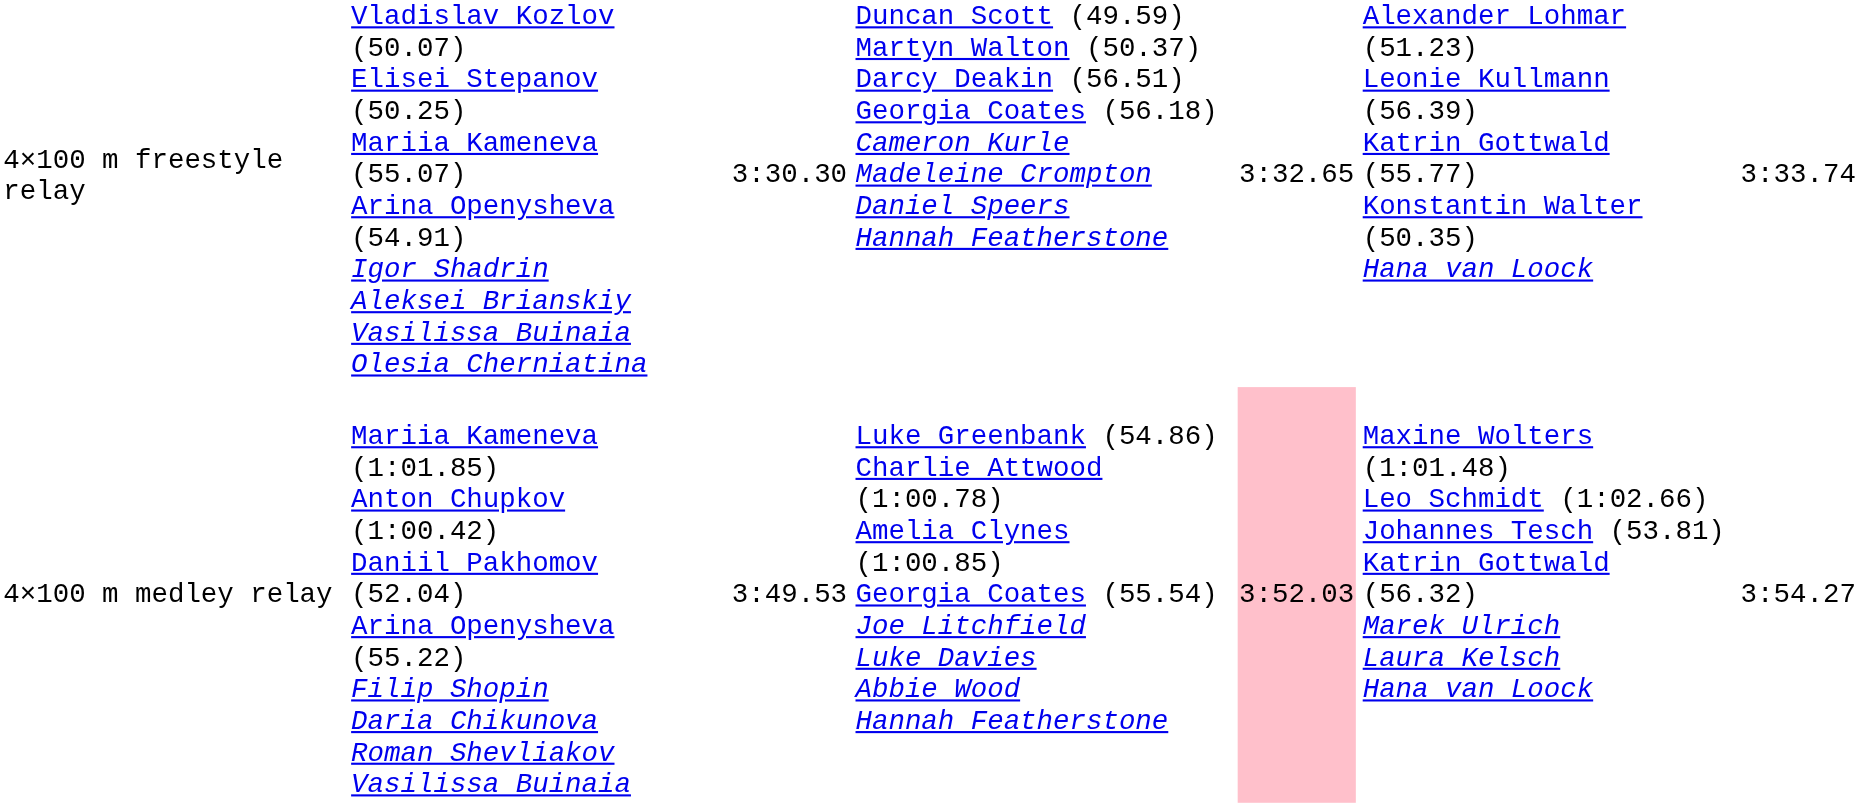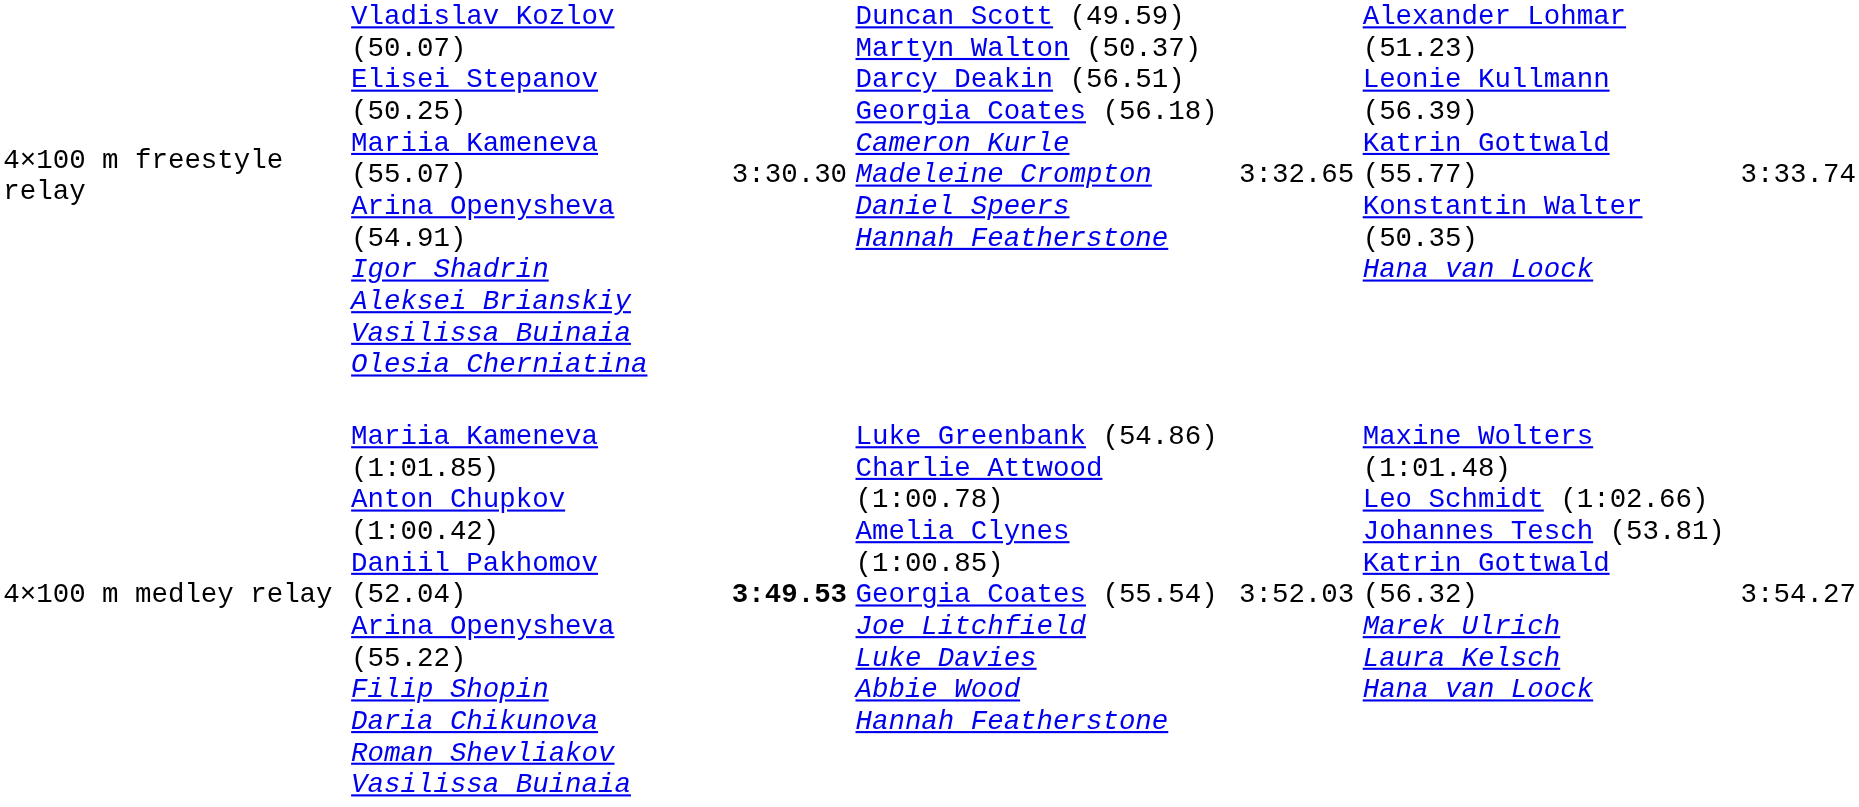(789, 595) normal -> (789, 595) bold
(1297, 595) pink background -> (1297, 595) no background
